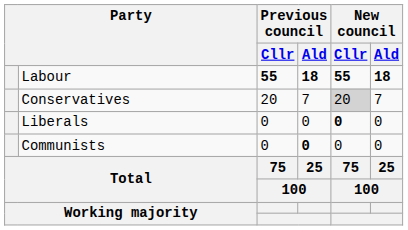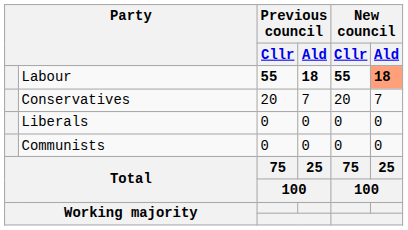(382, 77) no background -> (382, 77) lightsalmon background
(342, 100) lightgrey background -> (342, 100) no background
(338, 123) bold -> (338, 123) normal
(306, 145) bold -> (306, 145) normal
